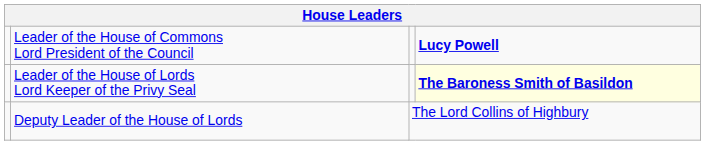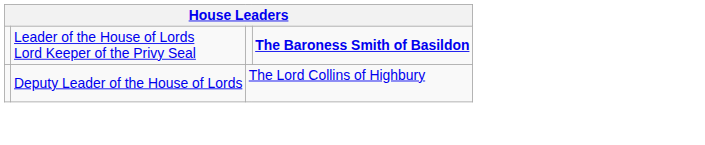- row: (119, 45)
(526, 83) lightyellow background -> (362, 45) no background
